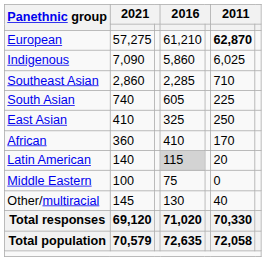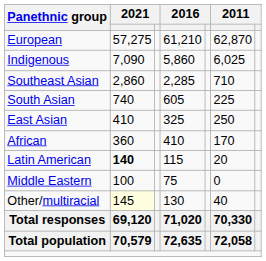(233, 40) bold -> (233, 40) normal
(123, 160) normal -> (123, 160) bold
(173, 160) lightgrey background -> (173, 160) no background
(123, 200) no background -> (123, 200) lightyellow background
